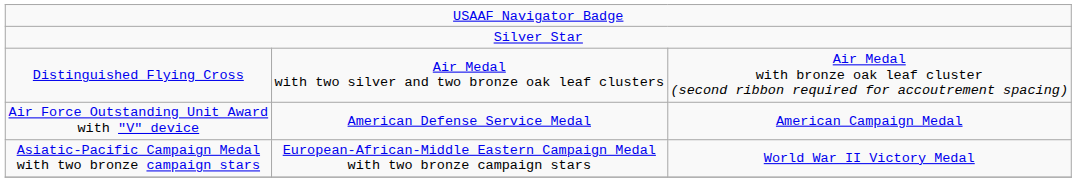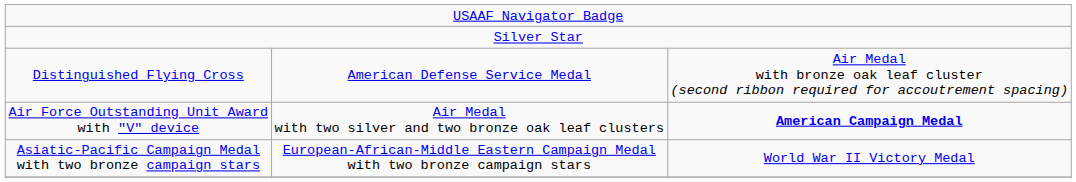(469, 75) Air Medal with two silver and two bronze oak leaf clusters -> (469, 75) American Defense Service Medal
(469, 121) American Defense Service Medal -> (469, 121) Air Medal with two silver and two bronze oak leaf clusters
(869, 121) normal -> (869, 121) bold
